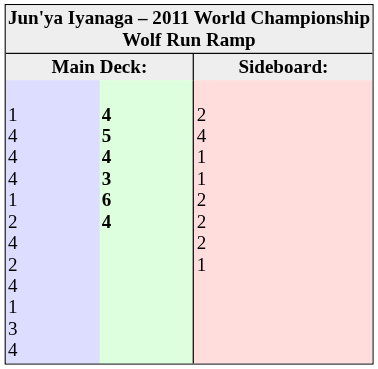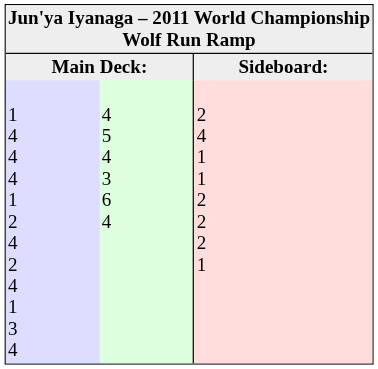(107, 168) bold -> (107, 168) normal
